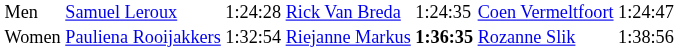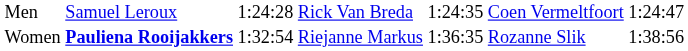(143, 37) normal -> (149, 37) bold
(444, 37) bold -> (455, 37) normal
